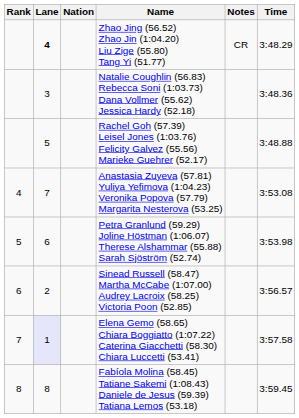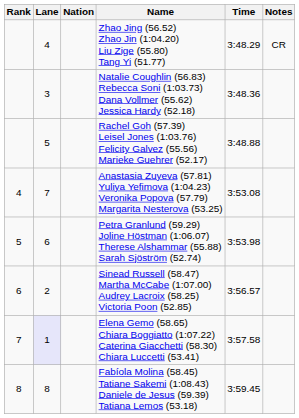columns swapped: (276, 12) <-> (241, 12)
(47, 44) bold -> (47, 44) normal
